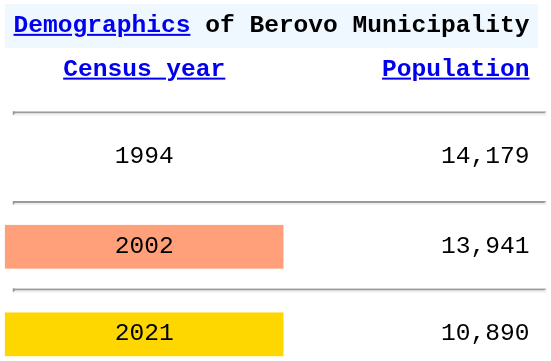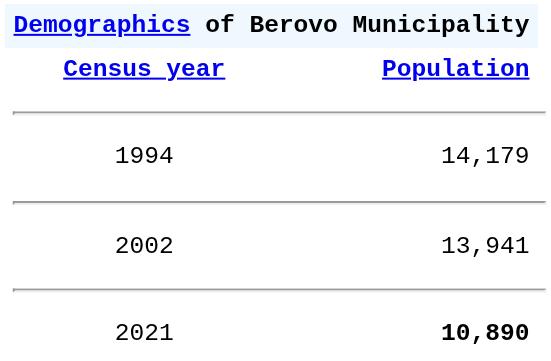(144, 246) lightsalmon background -> (144, 246) no background
(144, 334) gold background -> (144, 334) no background
(485, 334) normal -> (485, 334) bold
